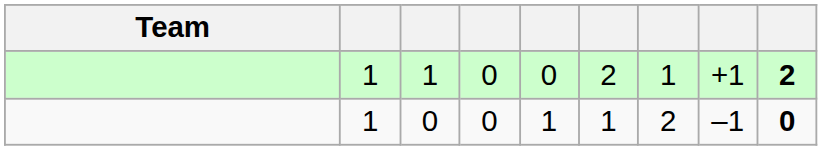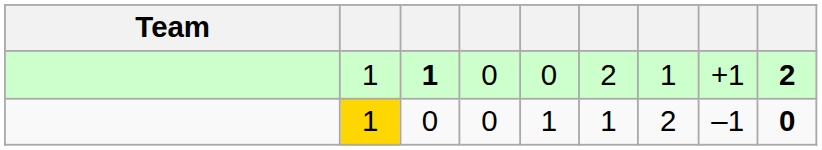(430, 74) normal -> (430, 74) bold
(370, 121) no background -> (370, 121) gold background
